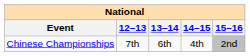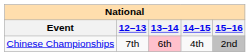(165, 43) no background -> (165, 43) pink background
